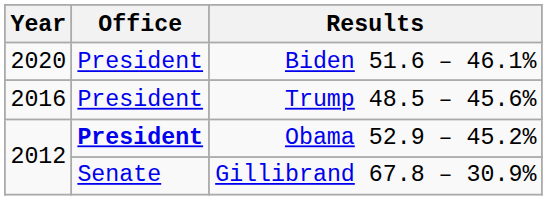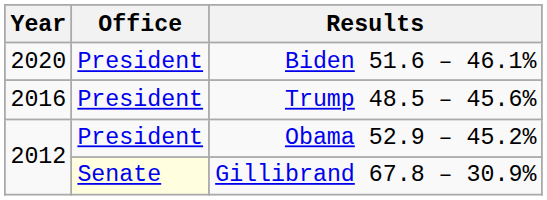(140, 138) bold -> (140, 138) normal
(119, 176) no background -> (119, 176) lightyellow background
